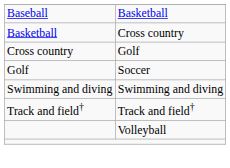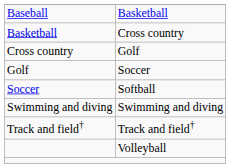+ row: (137, 88)
